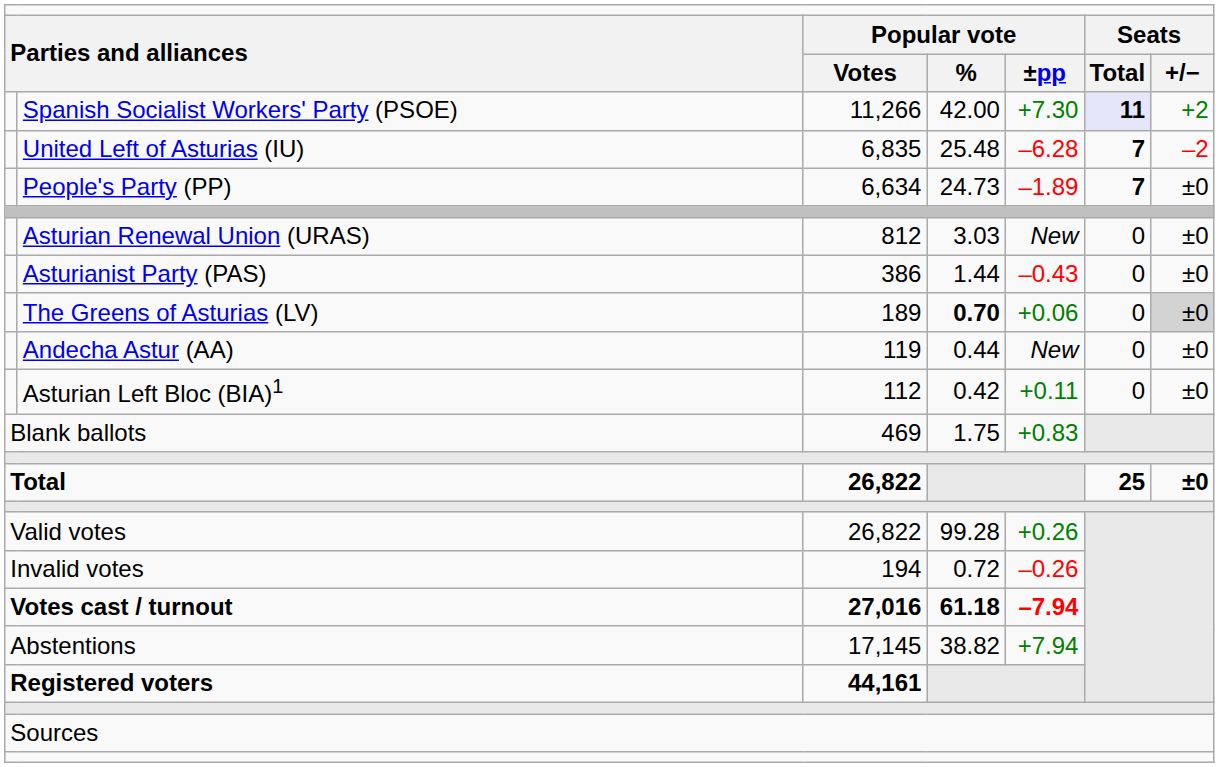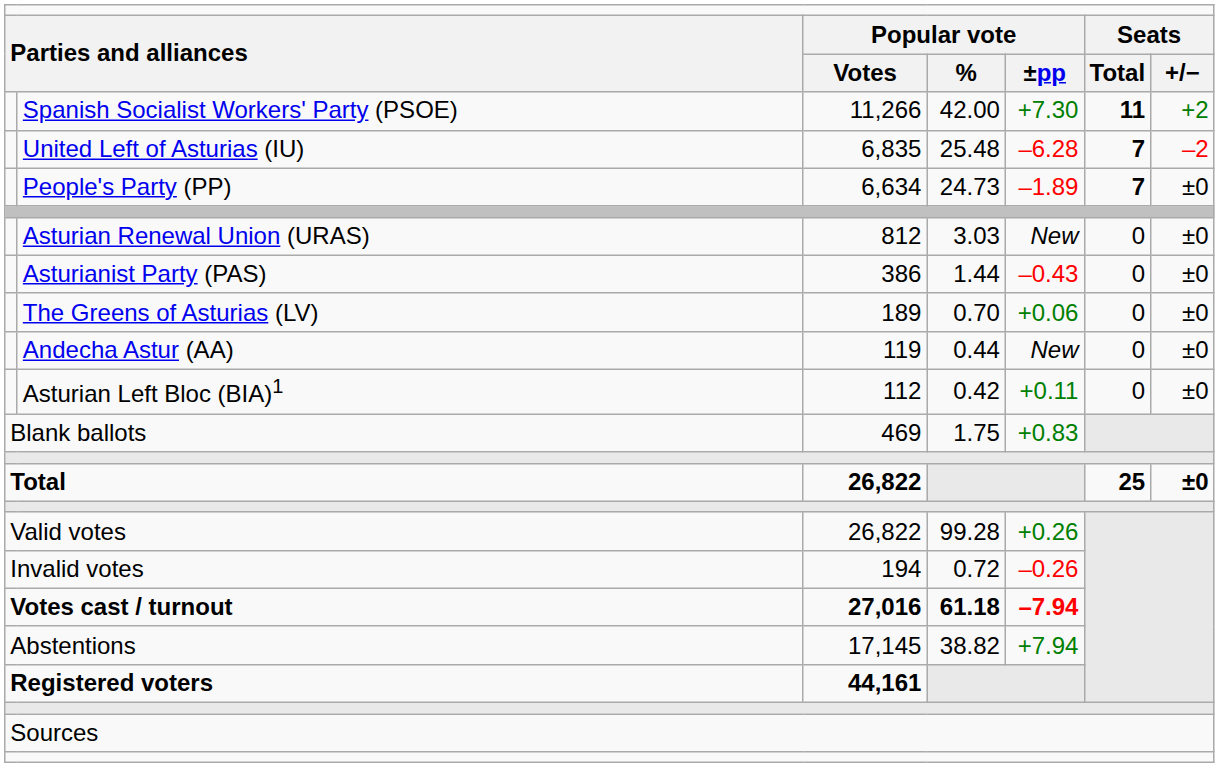(1132, 110) lavender background -> (1132, 110) no background
(977, 312) bold -> (977, 312) normal
(1195, 312) lightgrey background -> (1195, 312) no background
